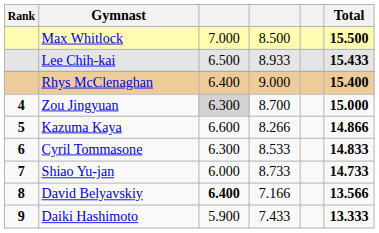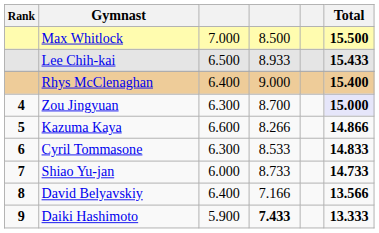(224, 104) lightgrey background -> (224, 104) no background
(349, 104) no background -> (349, 104) lavender background
(224, 194) bold -> (224, 194) normal
(275, 216) normal -> (275, 216) bold
